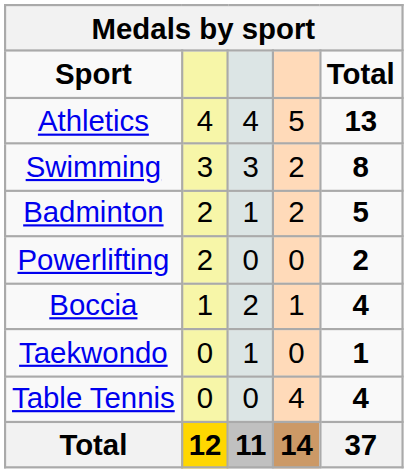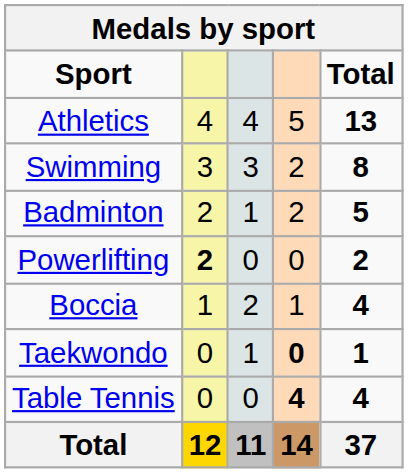(205, 259) normal -> (205, 259) bold
(297, 352) normal -> (297, 352) bold
(297, 398) normal -> (297, 398) bold
